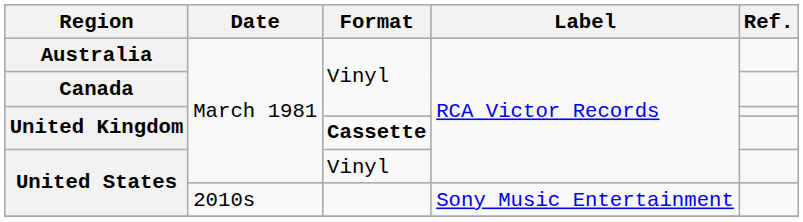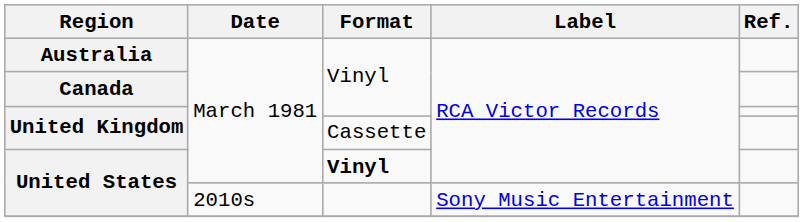(377, 133) bold -> (377, 133) normal
(358, 166) normal -> (358, 166) bold
